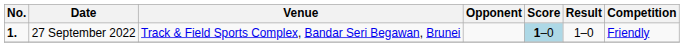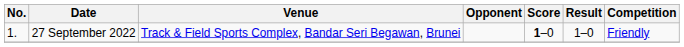(12, 32) bold -> (12, 32) normal
(544, 32) lightblue background -> (544, 32) no background
